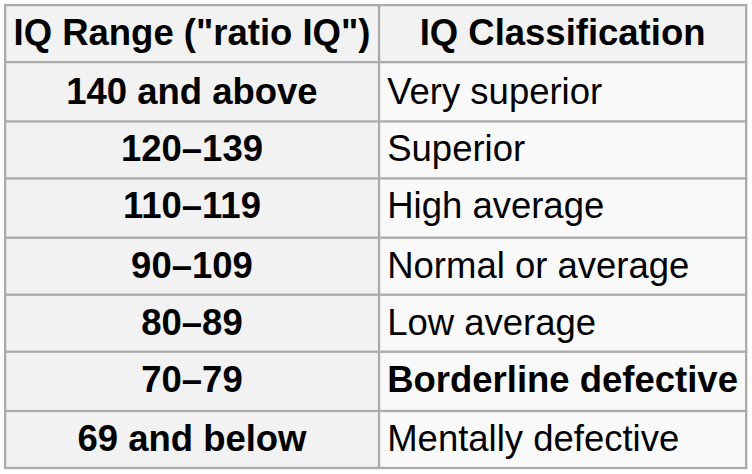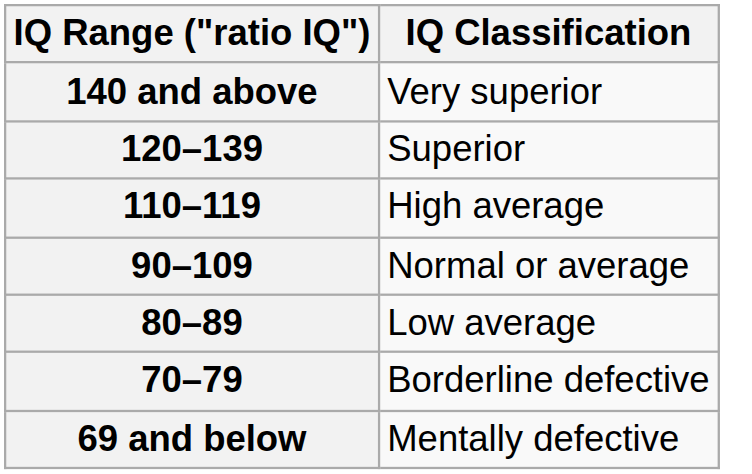(563, 380) bold -> (548, 380) normal
